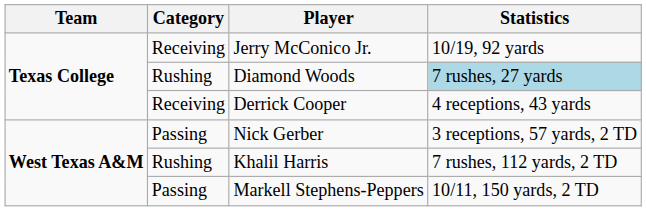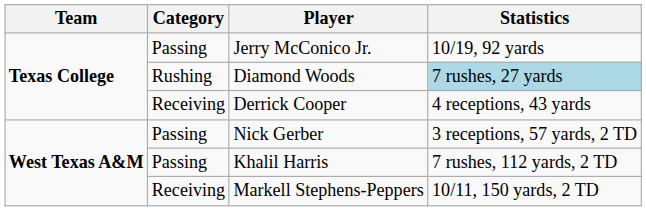(188, 47) Receiving -> (179, 47) Passing
(182, 162) Rushing -> (179, 162) Passing
(179, 190) Passing -> (188, 190) Receiving
